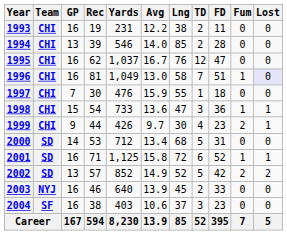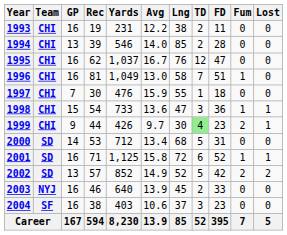(268, 77) lavender background -> (268, 77) no background
(200, 125) no background -> (200, 125) lightgreen background
